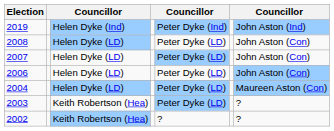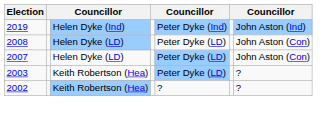- row: (17, 73)
- row: (17, 88)
